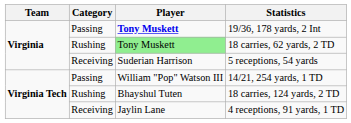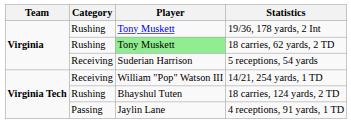(87, 29) Passing -> (88, 29) Rushing
(148, 29) bold -> (146, 29) normal
(87, 77) Passing -> (92, 77) Receiving
(92, 110) Receiving -> (87, 110) Passing
